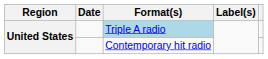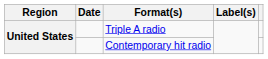(135, 29) lightblue background -> (135, 29) no background
